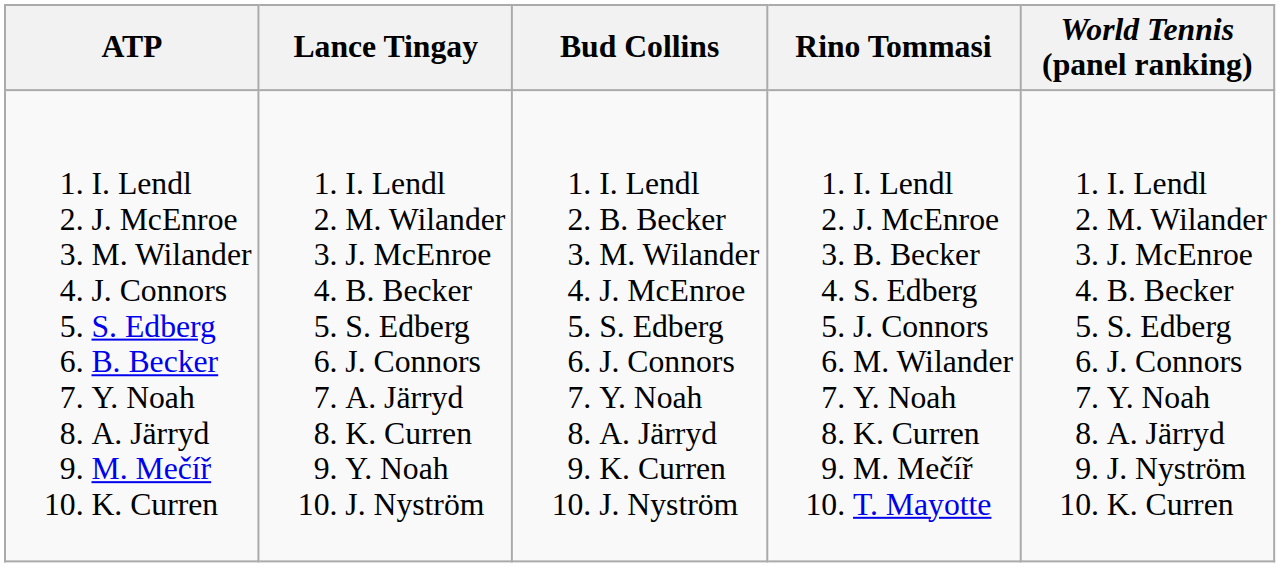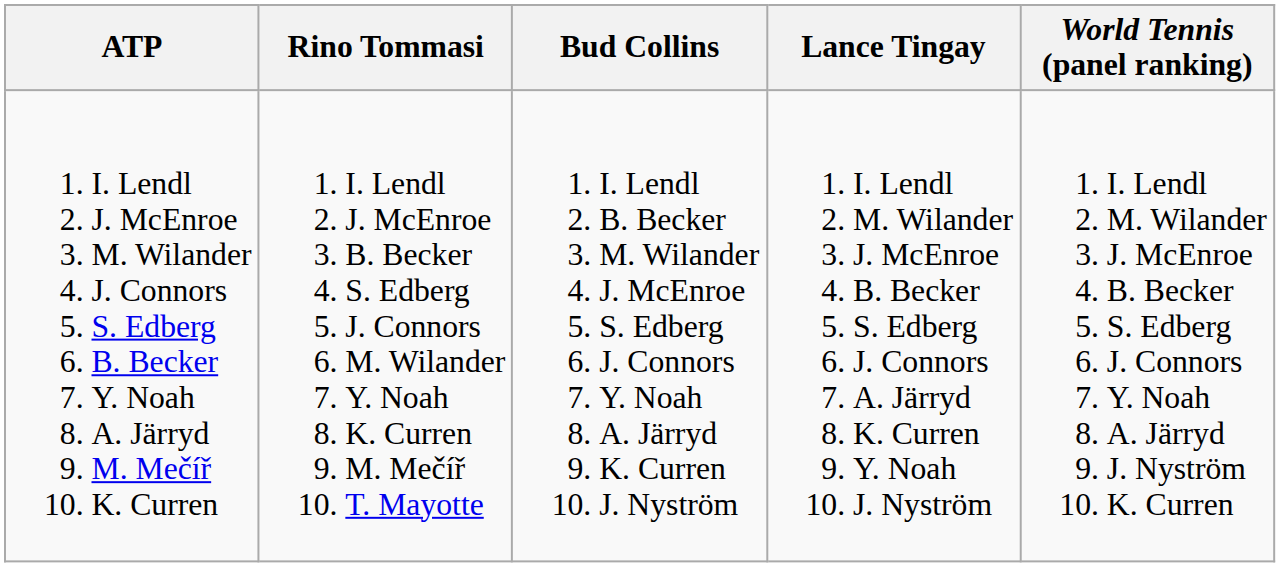columns swapped: (386, 47) <-> (893, 47)
